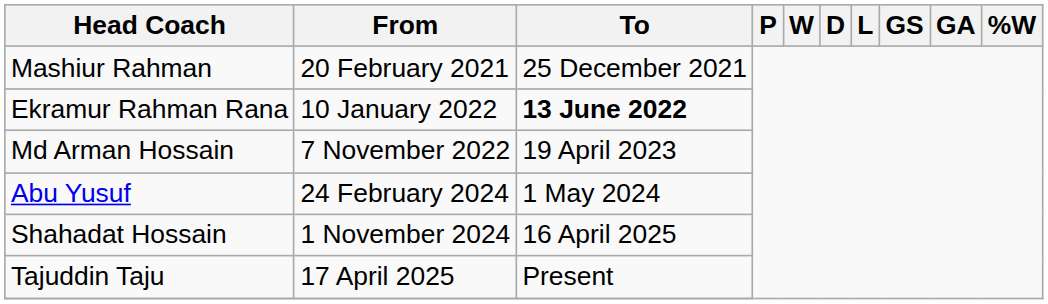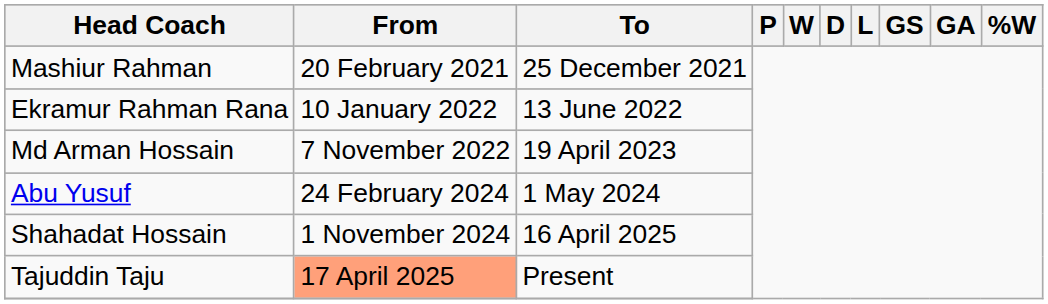(605, 109) bold -> (602, 109) normal
(377, 276) no background -> (377, 276) lightsalmon background
